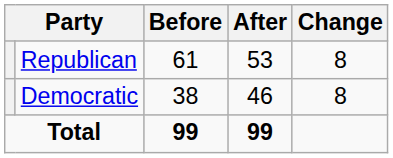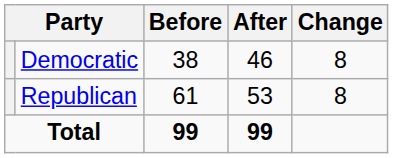rows swapped: (79, 59) <-> (79, 96)
